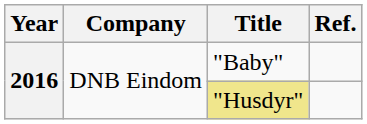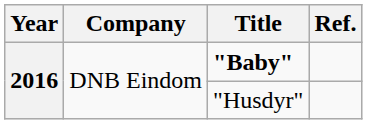(248, 61) normal -> (253, 61) bold
(258, 99) khaki background -> (258, 99) no background
